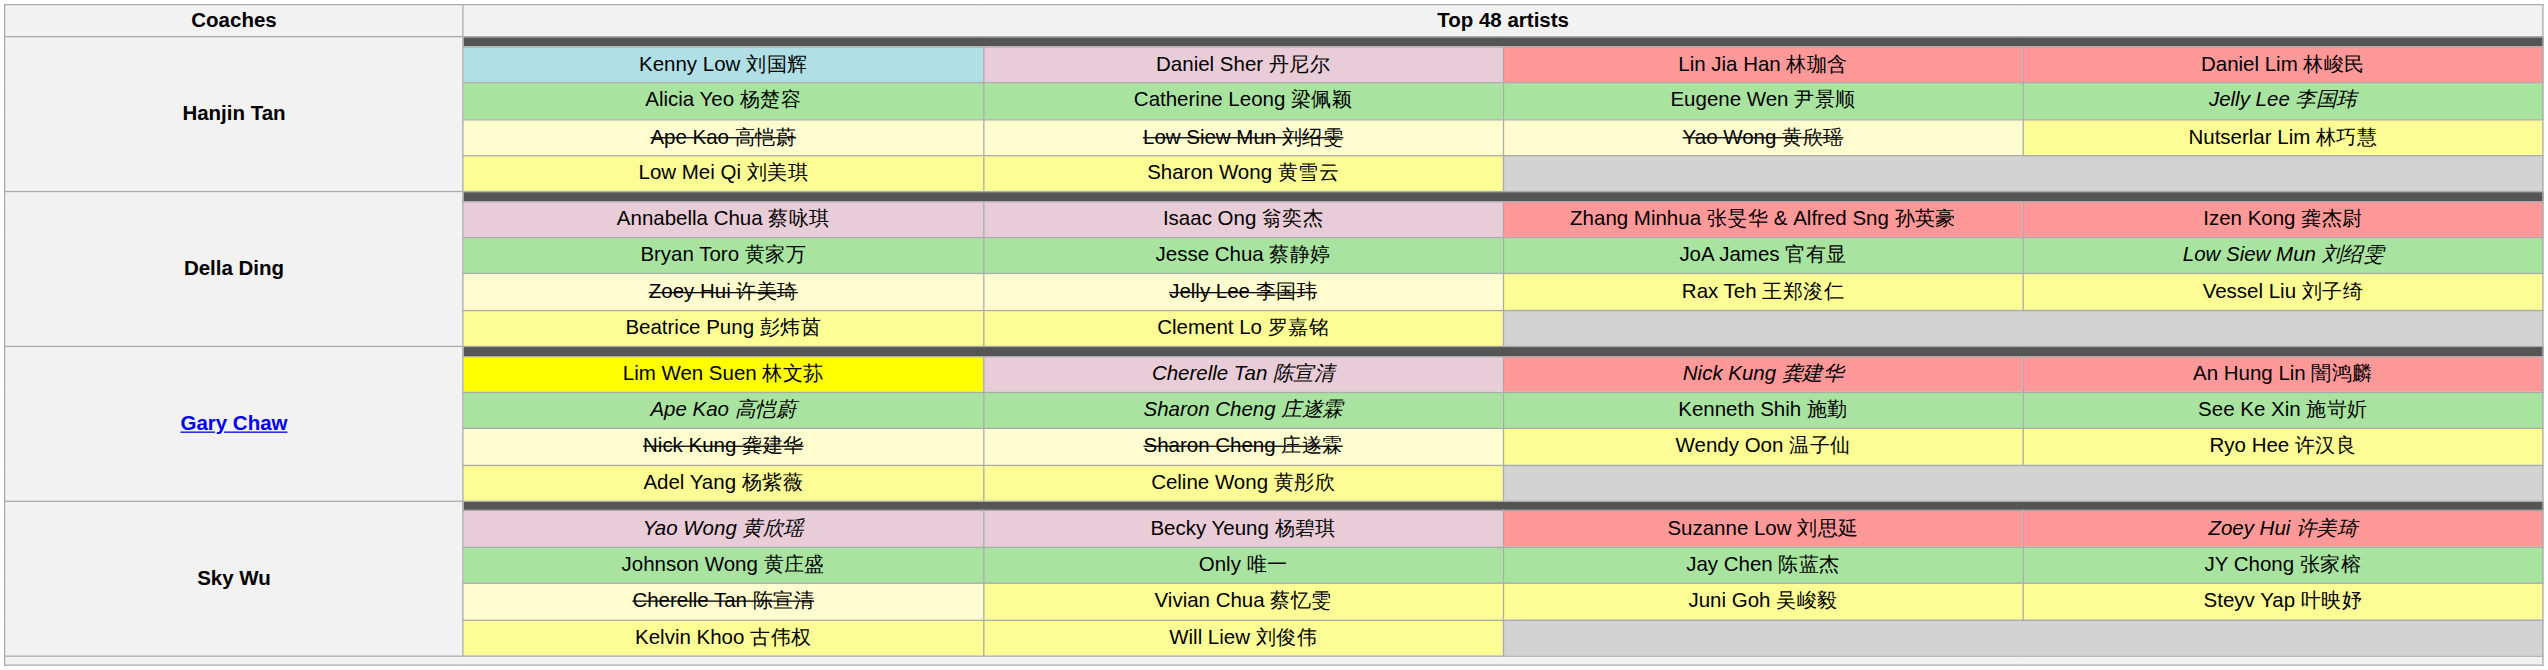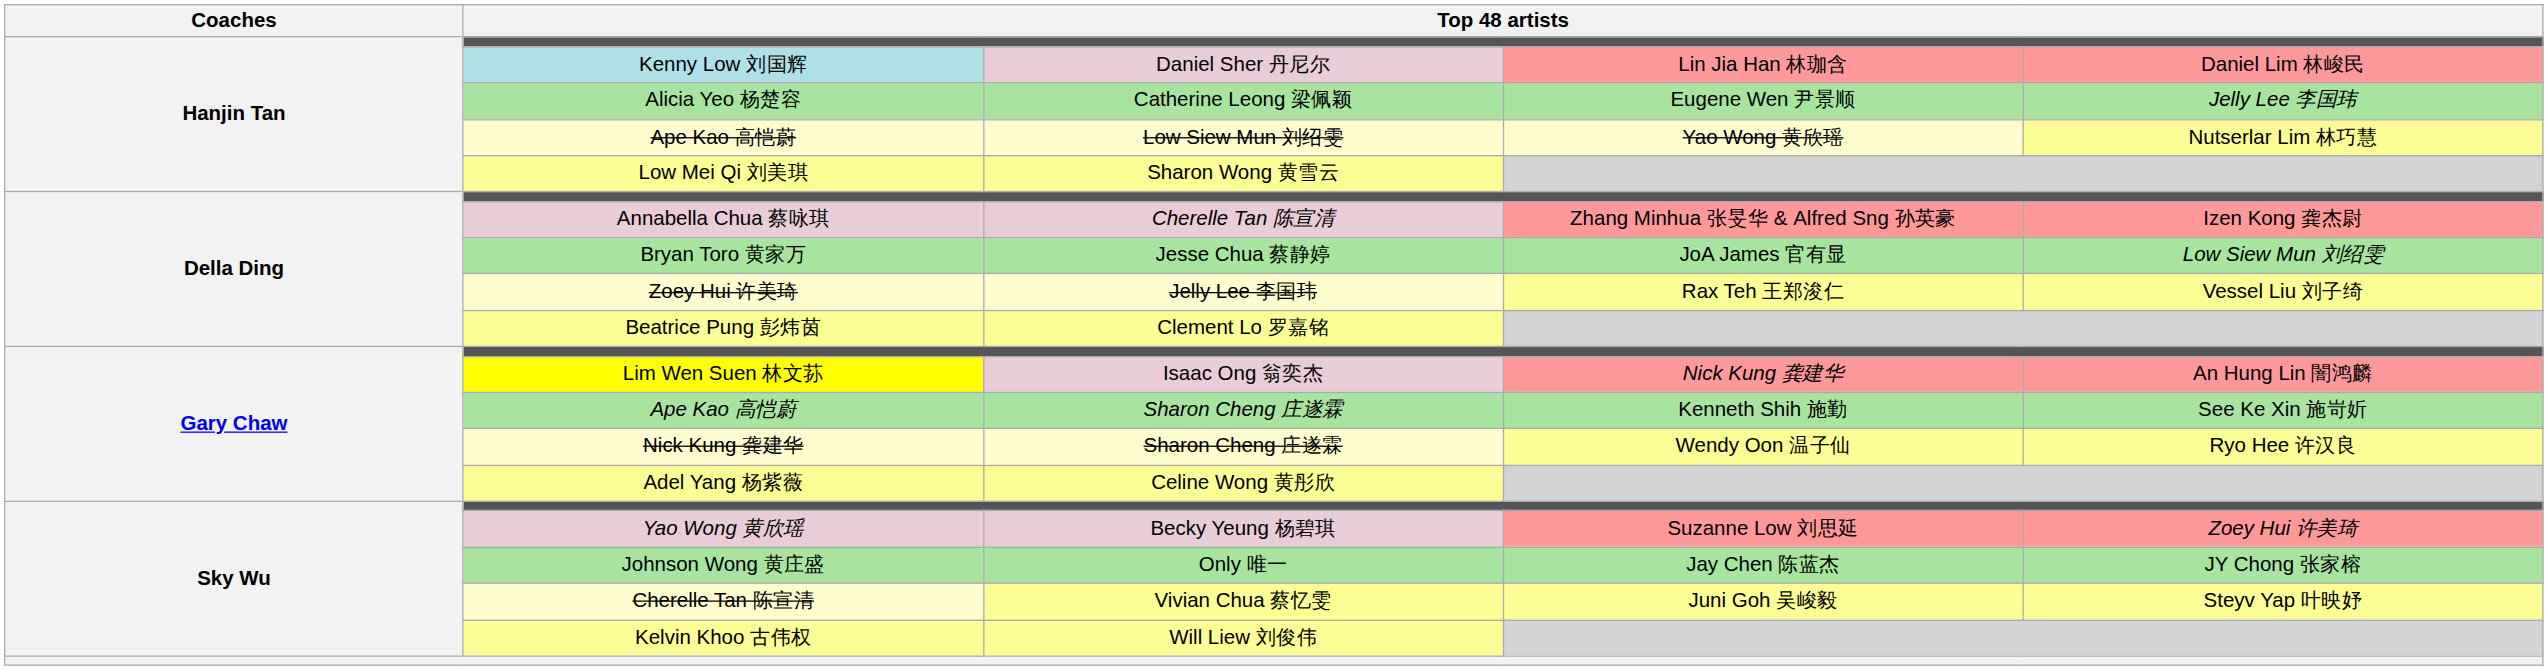(1243, 218) Isaac Ong 翁奕杰 -> (1243, 218) Cherelle Tan 陈宣清
(1243, 373) Cherelle Tan 陈宣清 -> (1243, 373) Isaac Ong 翁奕杰
